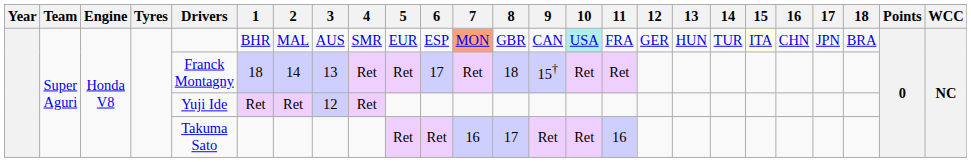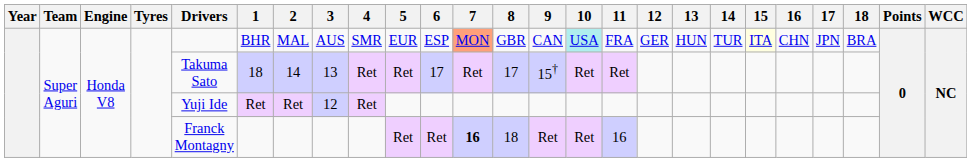(204, 72) Franck Montagny -> (204, 72) Takuma Sato
(511, 72) 18 -> (511, 72) 17
(204, 137) Takuma Sato -> (204, 137) Franck Montagny
(473, 137) normal -> (473, 137) bold
(511, 137) 17 -> (511, 137) 18
